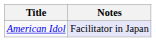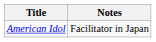(110, 28) lavender background -> (110, 28) no background
